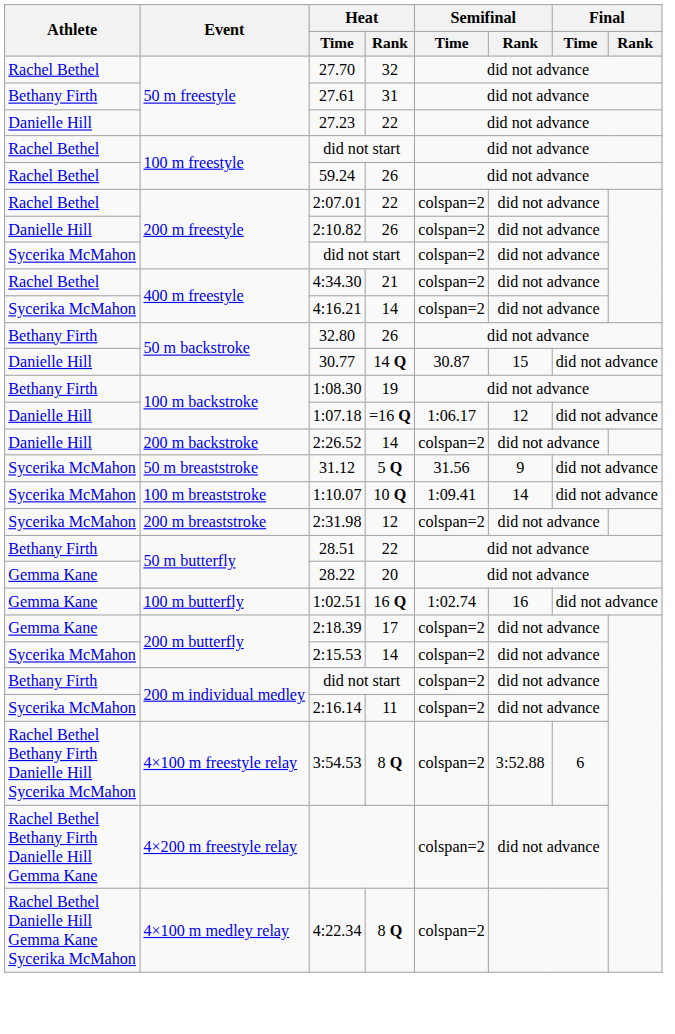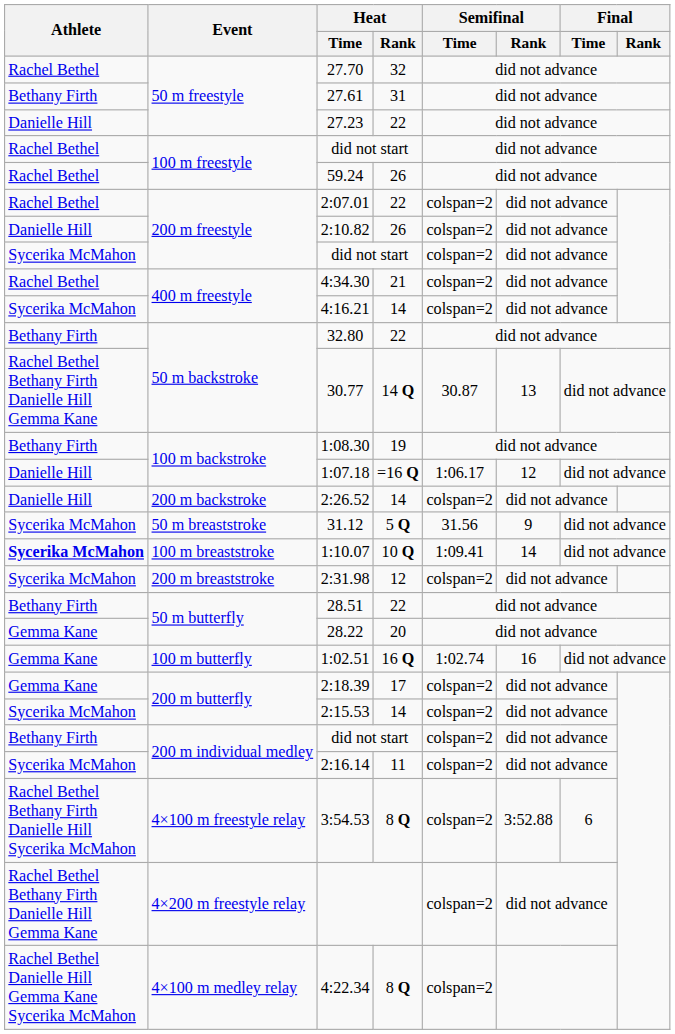(390, 335) 26 -> (398, 335) 22
(50, 362) Danielle Hill -> (54, 391) Rachel Bethel Bethany Firth Danielle Hill Gemma Kane
(520, 362) 15 -> (528, 391) 13
(72, 495) normal -> (76, 552) bold
